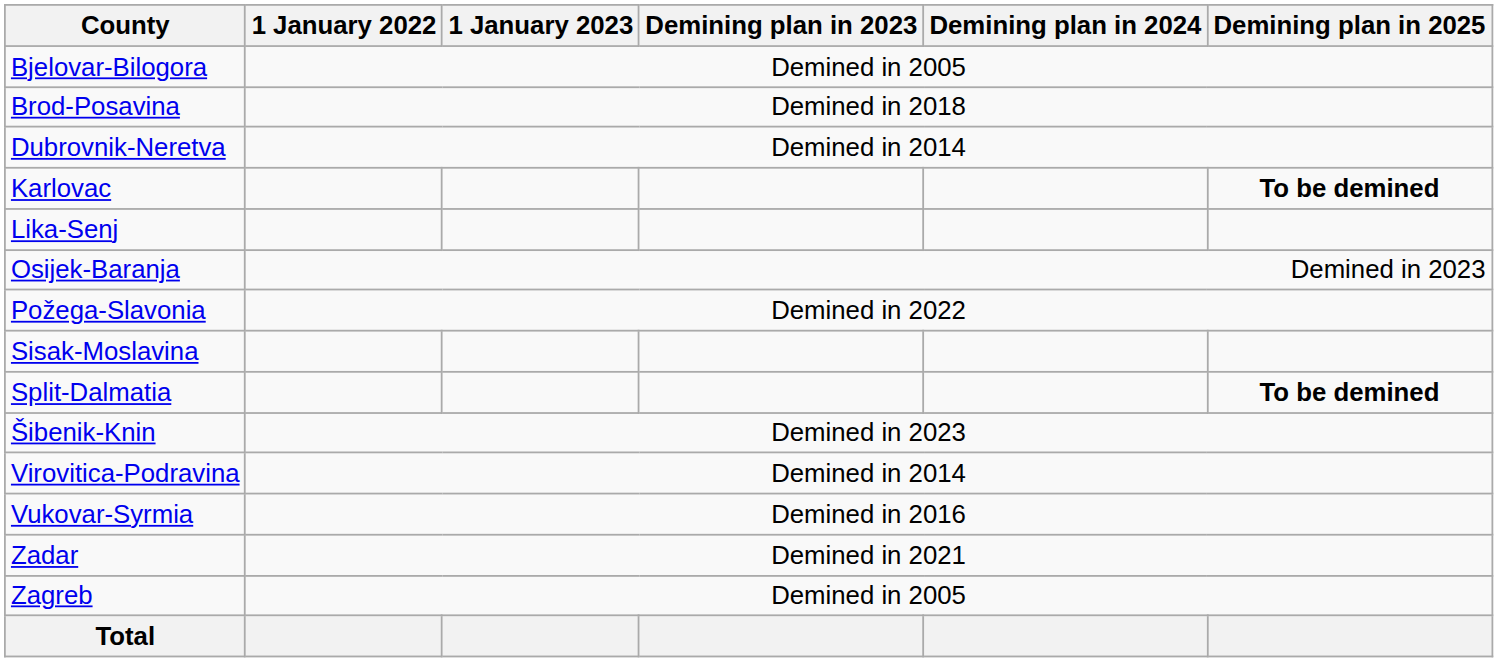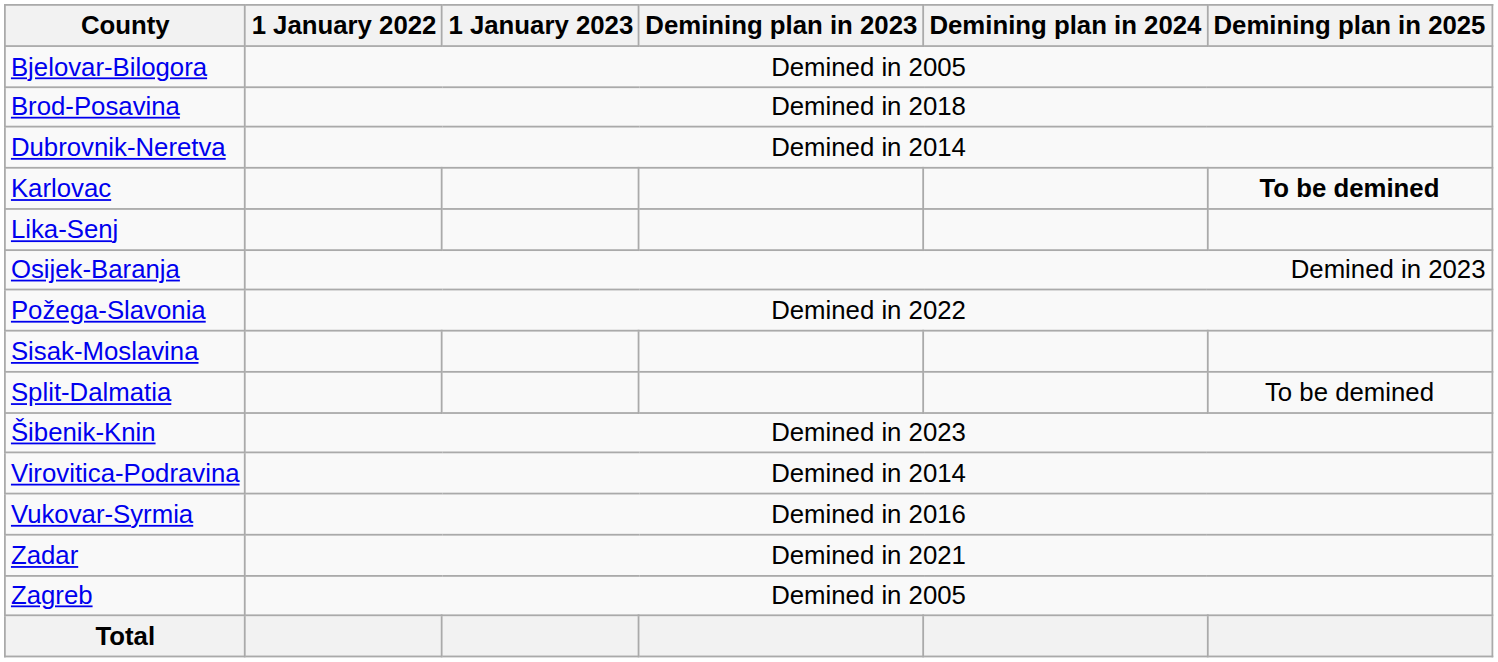(1349, 392) bold -> (1349, 392) normal
